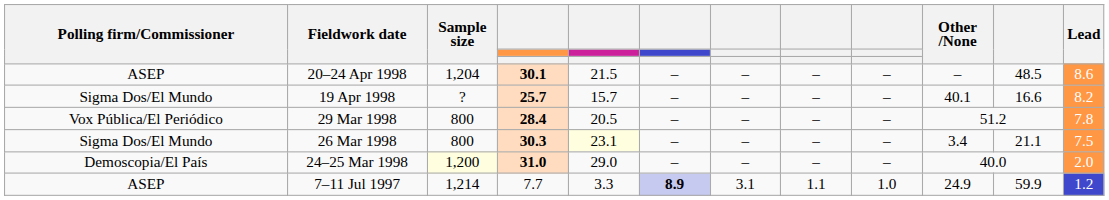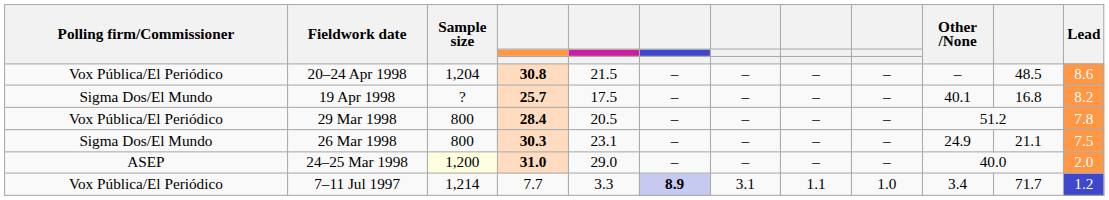(146, 75) ASEP -> (146, 75) Vox Pública/El Periódico
(533, 75) 30.1 -> (533, 75) 30.8
(604, 97) 15.7 -> (604, 97) 17.5
(1028, 97) 16.6 -> (1028, 97) 16.8
(604, 141) lightyellow background -> (604, 141) no background
(958, 141) 3.4 -> (958, 141) 24.9
(146, 163) Demoscopia/El País -> (146, 163) ASEP
(146, 185) ASEP -> (146, 185) Vox Pública/El Periódico
(958, 185) 24.9 -> (958, 185) 3.4
(1028, 185) 59.9 -> (1028, 185) 71.7
